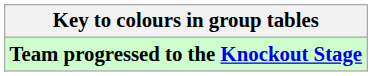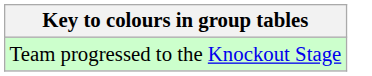(186, 53) bold -> (175, 53) normal
